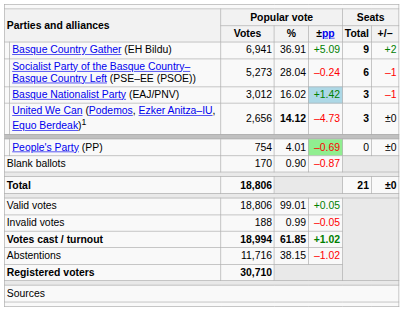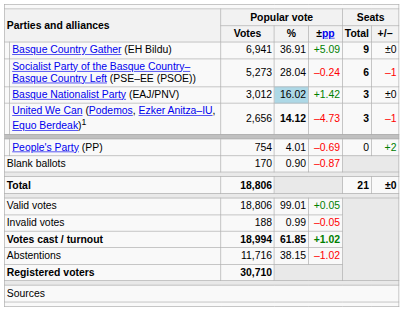(391, 50) +2 -> (391, 50) ±0
(293, 95) no background -> (293, 95) lightblue background
(327, 95) lightblue background -> (327, 95) no background
(391, 95) –1 -> (391, 95) ±0
(391, 118) ±0 -> (391, 118) –1
(327, 147) lightgreen background -> (327, 147) no background
(391, 147) ±0 -> (391, 147) +2
